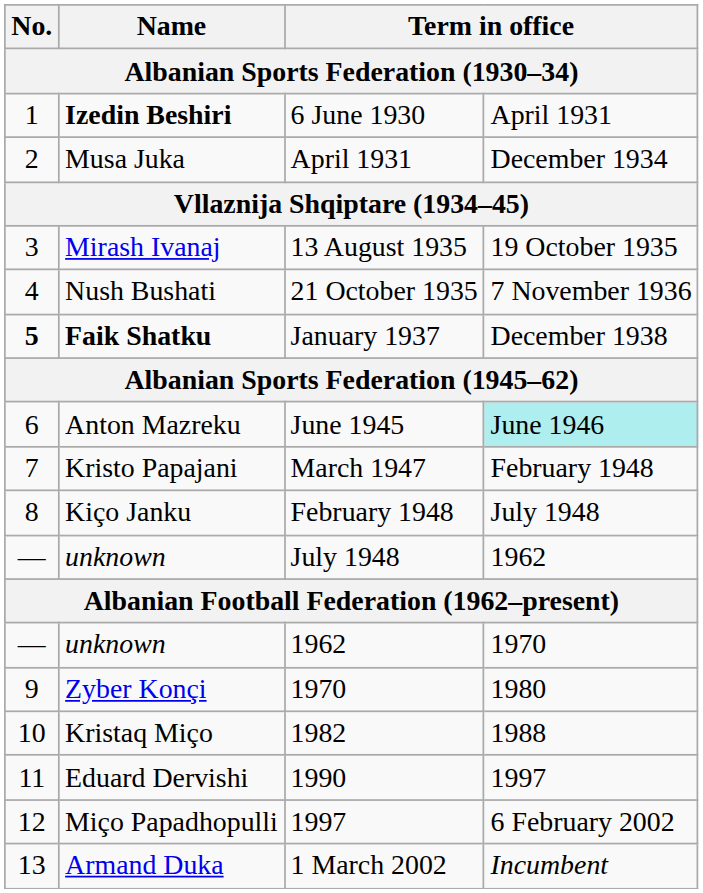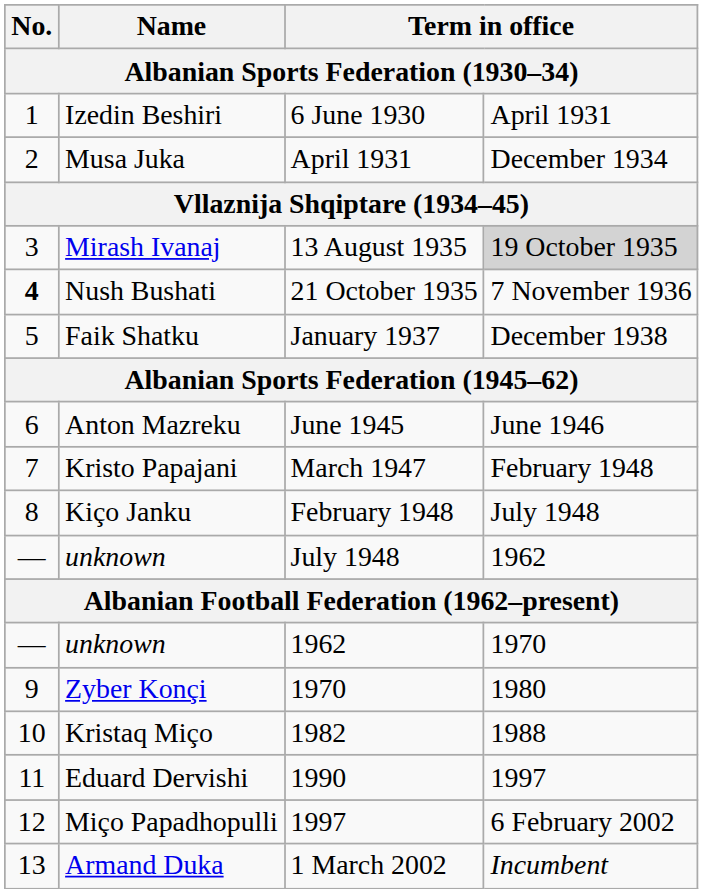(148, 114) bold -> (144, 114) normal
(584, 247) no background -> (584, 247) lightgrey background
(32, 291) normal -> (32, 291) bold
(32, 335) bold -> (32, 335) normal
(138, 335) bold -> (132, 335) normal
(547, 423) paleturquoise background -> (547, 423) no background
